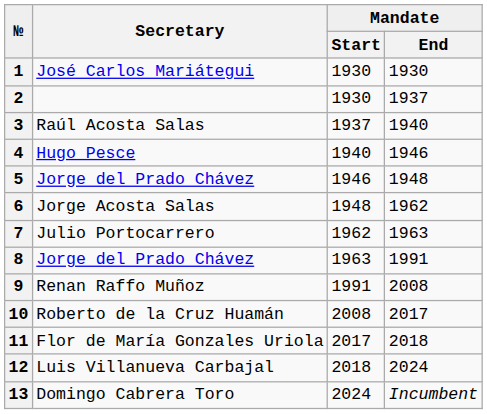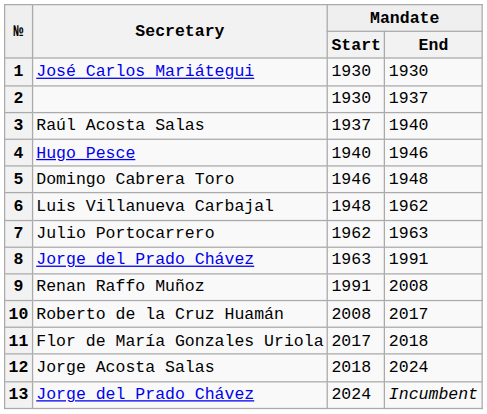(145, 180) Jorge del Prado Chávez -> (135, 180) Domingo Cabrera Toro
(125, 206) Jorge Acosta Salas -> (155, 206) Luis Villanueva Carbajal
(155, 368) Luis Villanueva Carbajal -> (125, 368) Jorge Acosta Salas
(135, 395) Domingo Cabrera Toro -> (145, 395) Jorge del Prado Chávez
